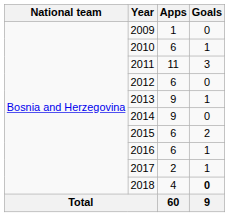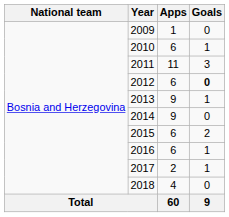(207, 82) normal -> (207, 82) bold
(207, 185) bold -> (207, 185) normal
